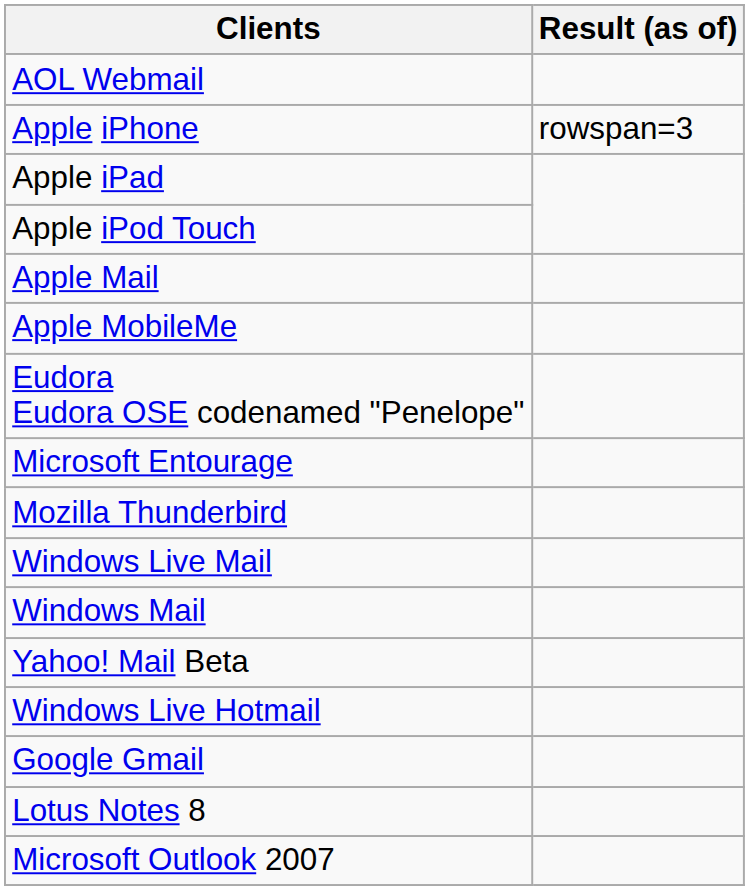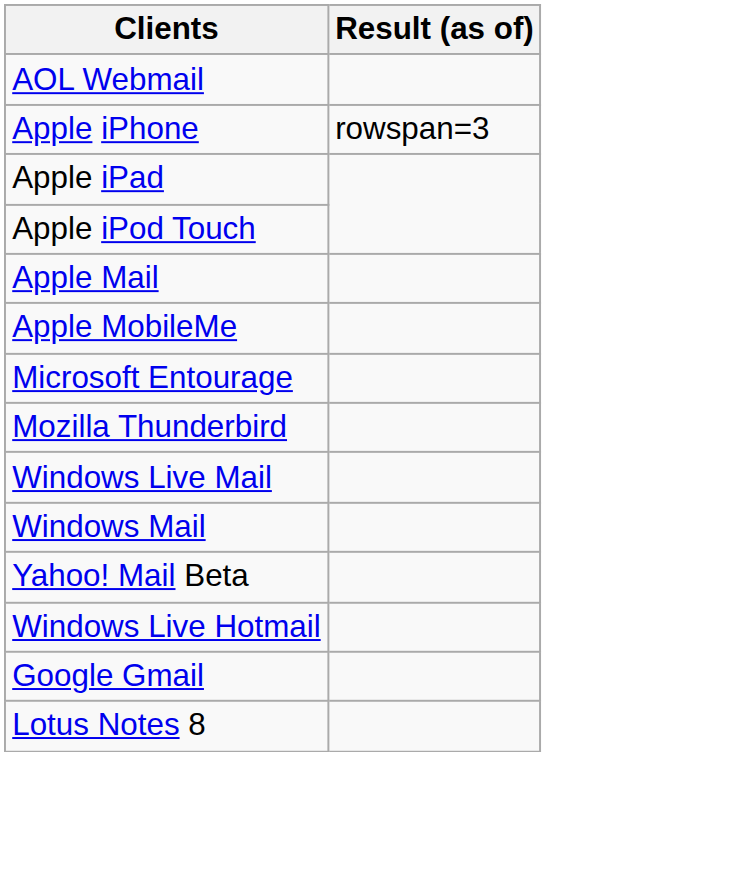- row: (268, 395)
- row: (173, 860)
